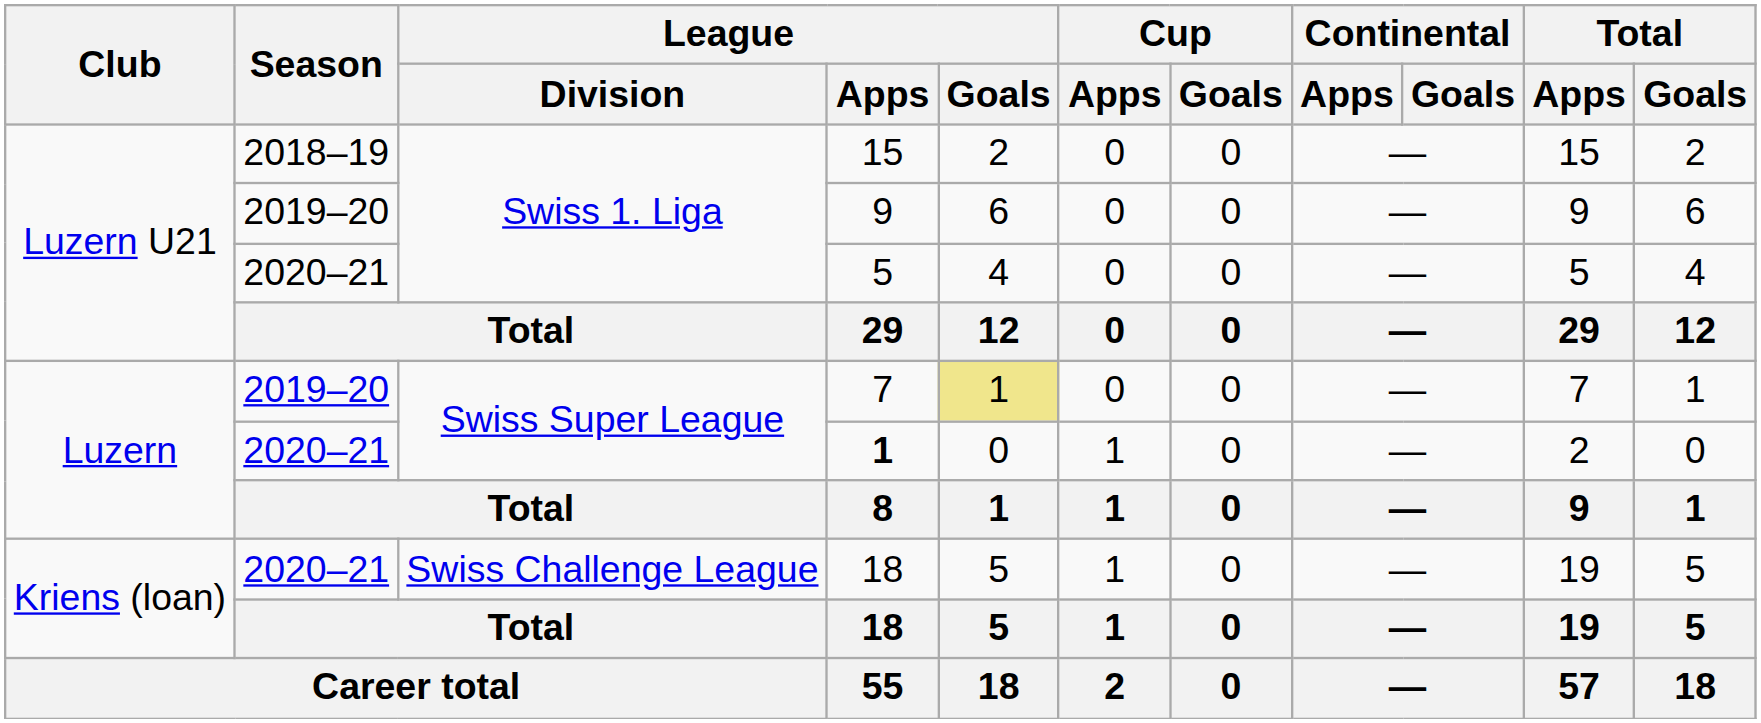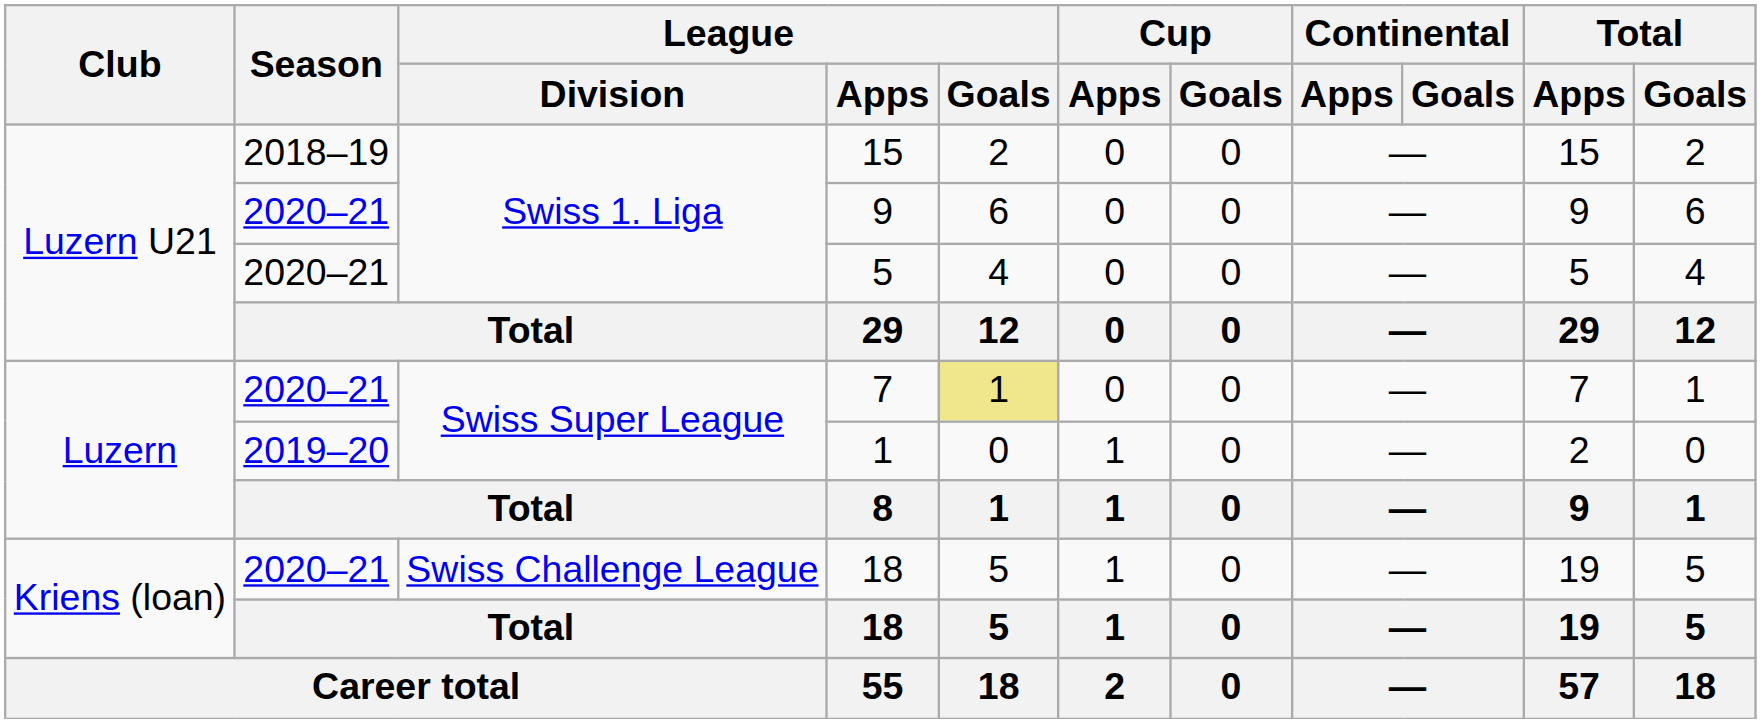(316, 212) 2019–20 -> (316, 212) 2020–21
(316, 390) 2019–20 -> (316, 390) 2020–21
(316, 449) 2020–21 -> (316, 449) 2019–20
(883, 449) bold -> (883, 449) normal
